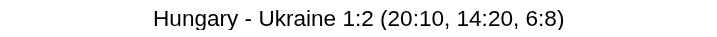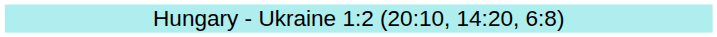(359, 18) no background -> (359, 18) paleturquoise background
